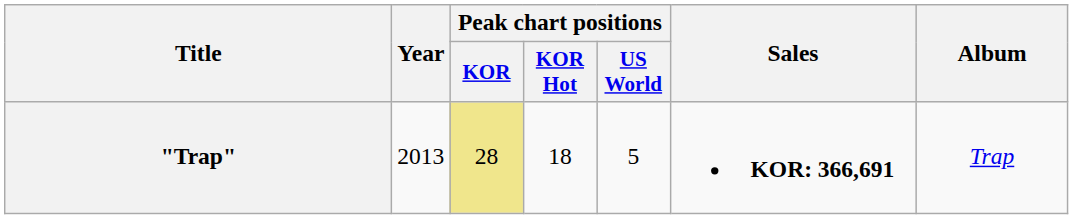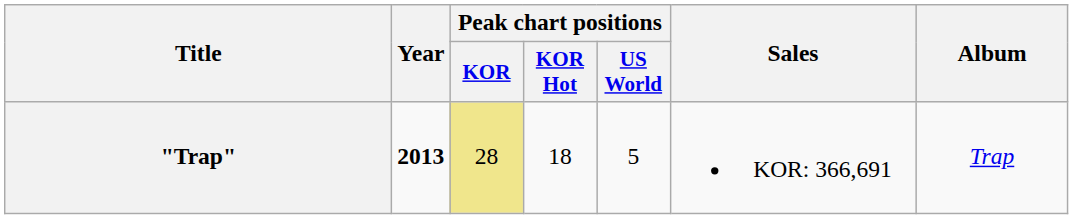(421, 157) normal -> (421, 157) bold
(793, 171) bold -> (793, 171) normal
